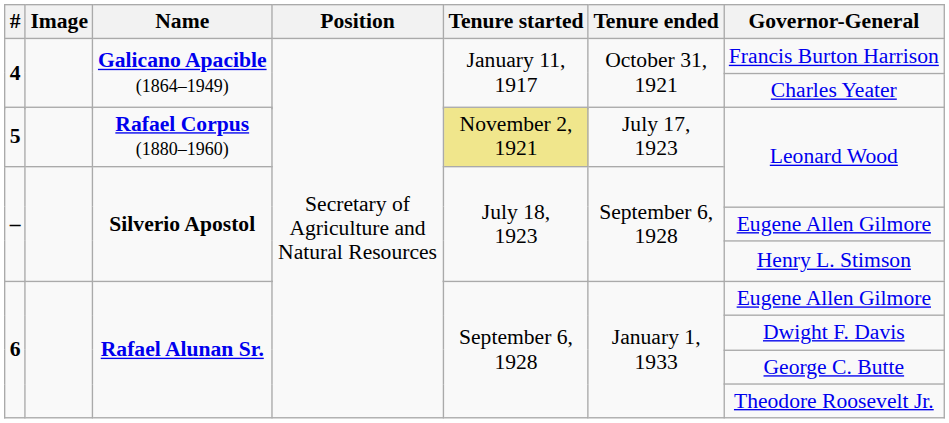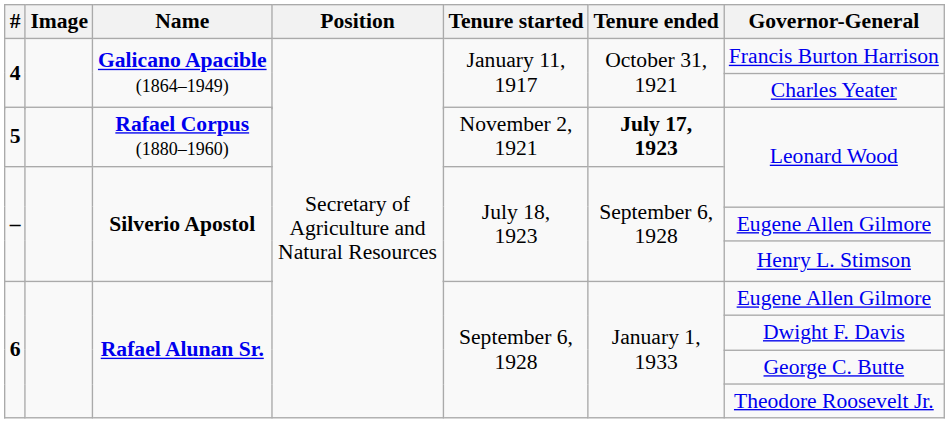(516, 136) khaki background -> (516, 136) no background
(656, 136) normal -> (656, 136) bold
